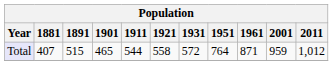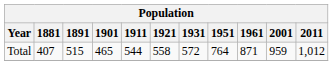(19, 51) lavender background -> (19, 51) no background
